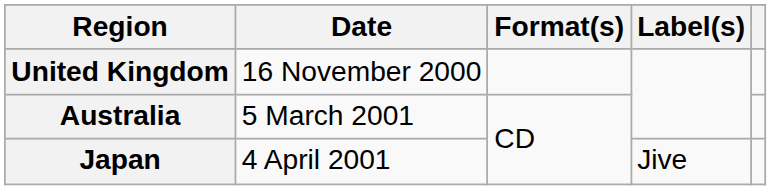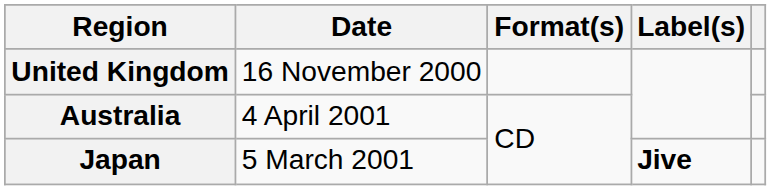(328, 116) 5 March 2001 -> (316, 116) 4 April 2001
(316, 160) 4 April 2001 -> (328, 160) 5 March 2001
(662, 160) normal -> (665, 160) bold
